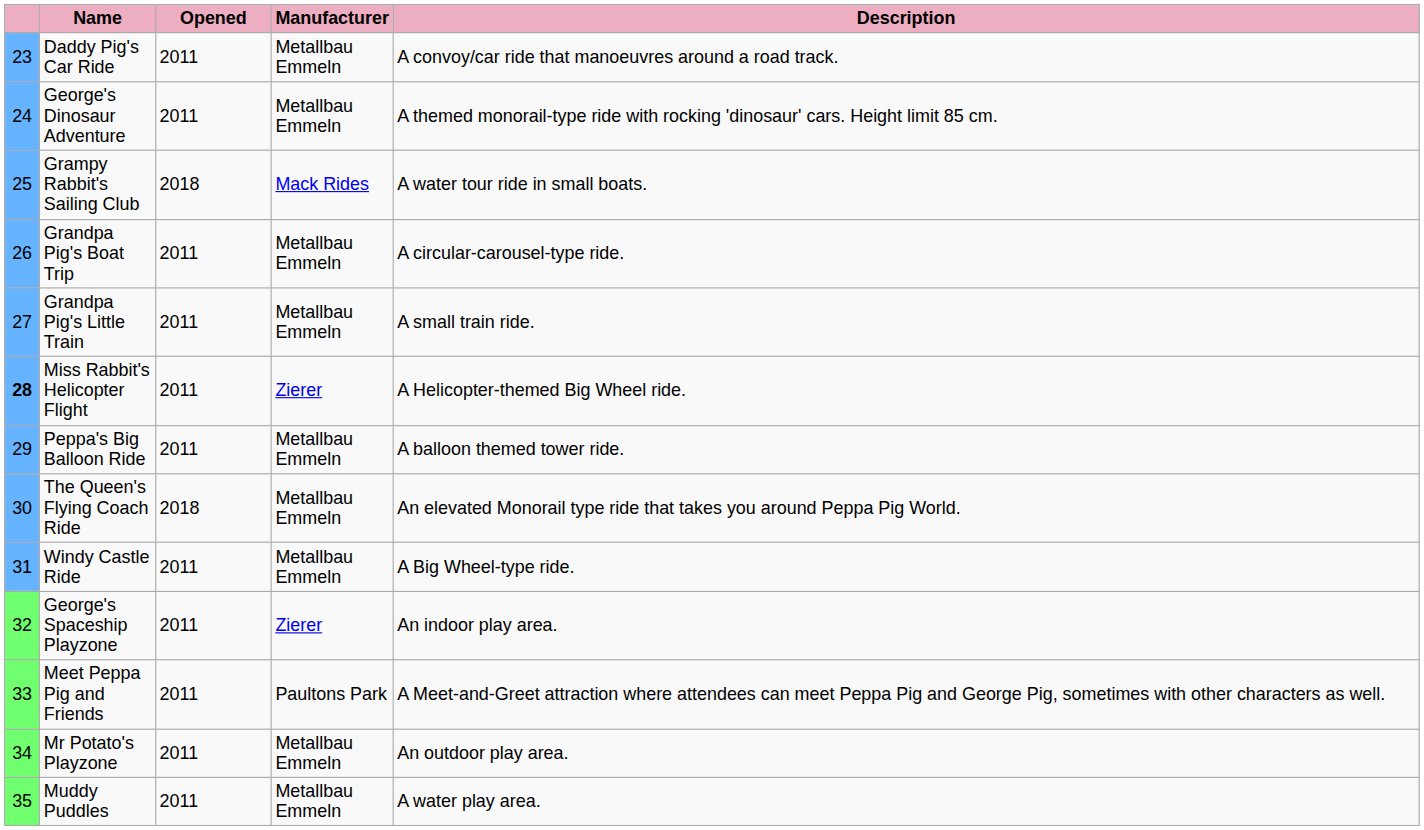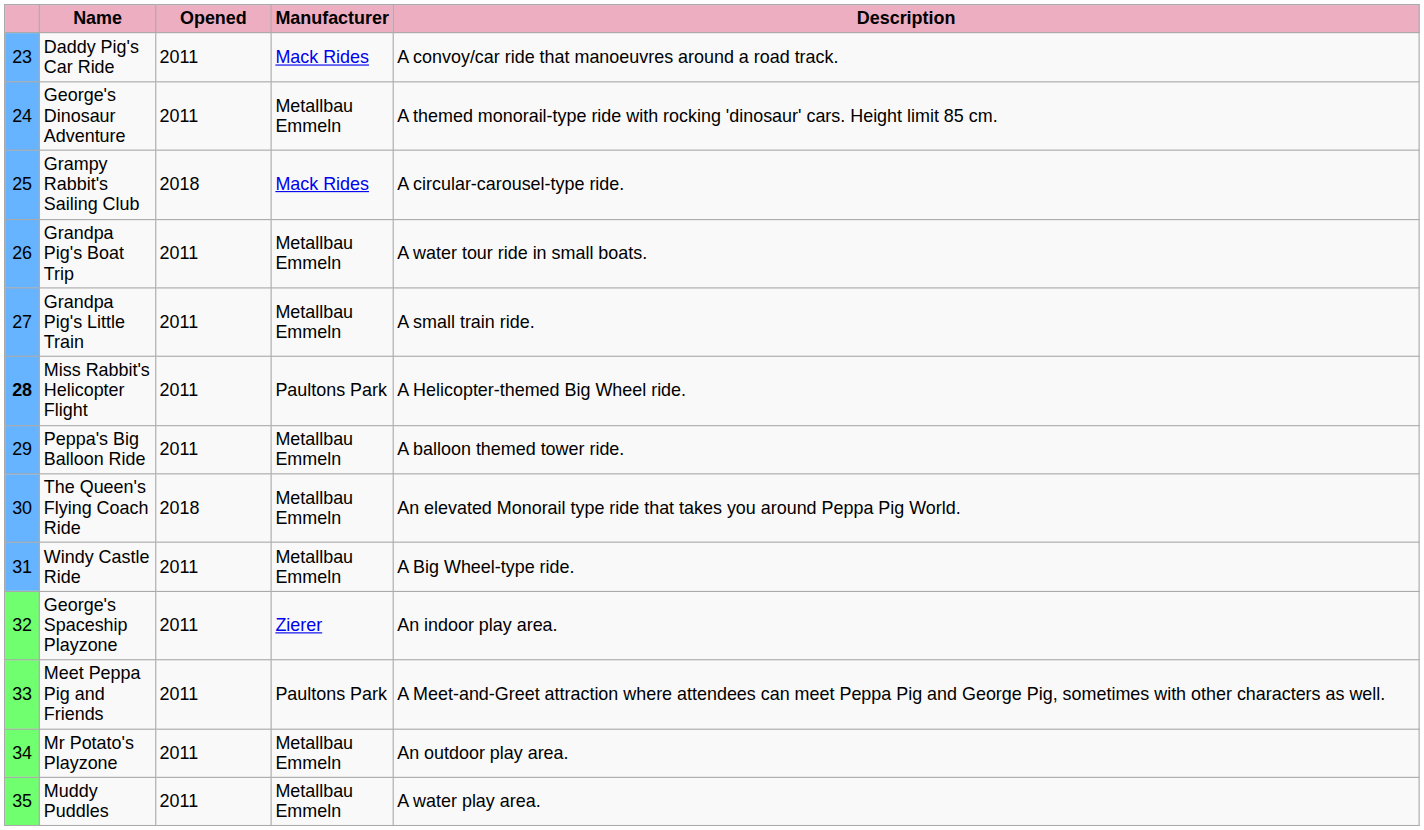(314, 57) Metallbau Emmeln -> (322, 57) Mack Rides
(522, 184) A water tour ride in small boats. -> (511, 184) A circular-carousel-type ride.
(511, 253) A circular-carousel-type ride. -> (522, 253) A water tour ride in small boats.
(299, 390) Zierer -> (331, 390) Paultons Park
